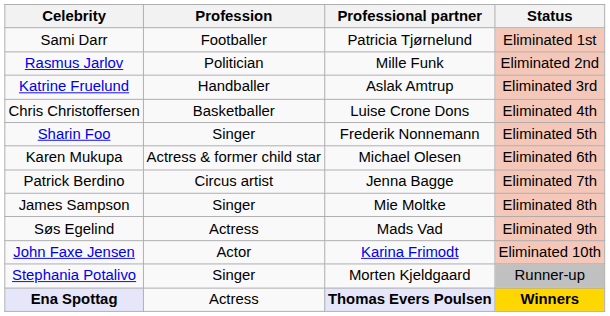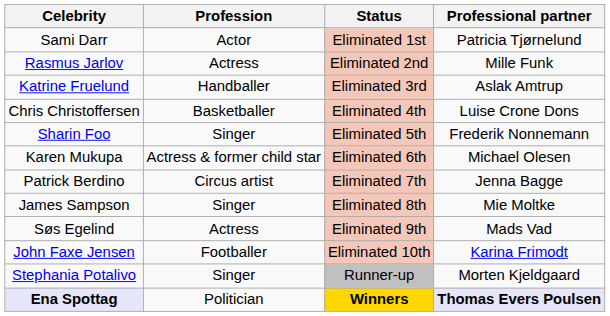columns swapped: (410, 16) <-> (550, 16)
(234, 39) Footballer -> (234, 39) Actor
(234, 63) Politician -> (234, 63) Actress
(234, 252) Actor -> (234, 252) Footballer
(234, 299) Actress -> (234, 299) Politician
